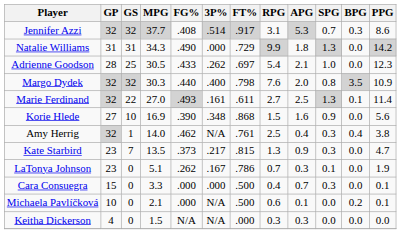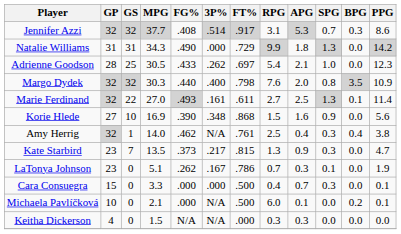(274, 202) 0.6 -> (274, 202) 6.0
